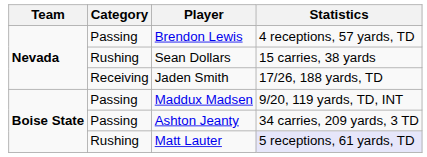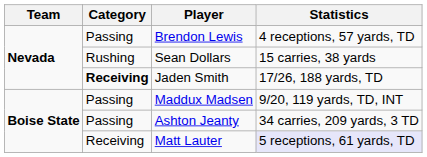(119, 78) normal -> (117, 78) bold
(115, 141) Rushing -> (115, 141) Receiving
